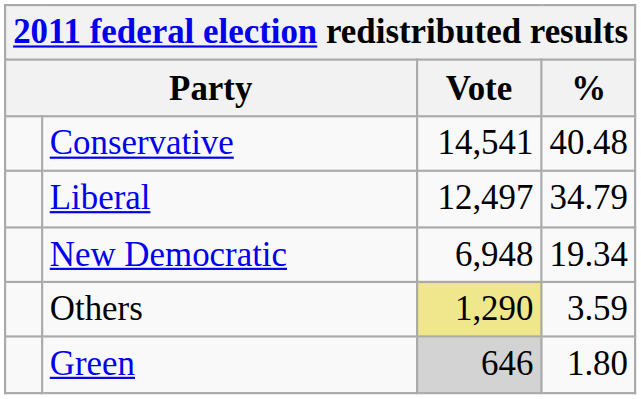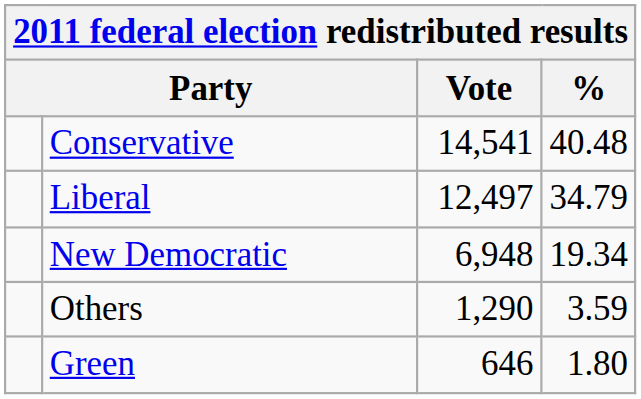(494, 308) khaki background -> (494, 308) no background
(507, 364) lightgrey background -> (507, 364) no background
